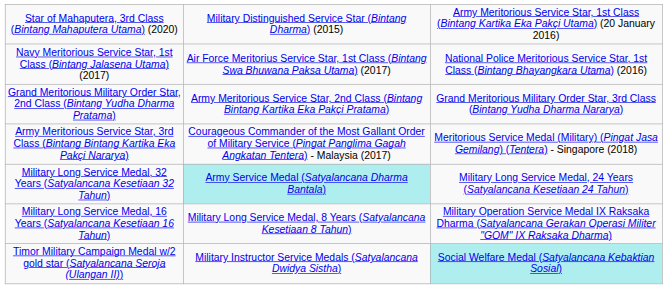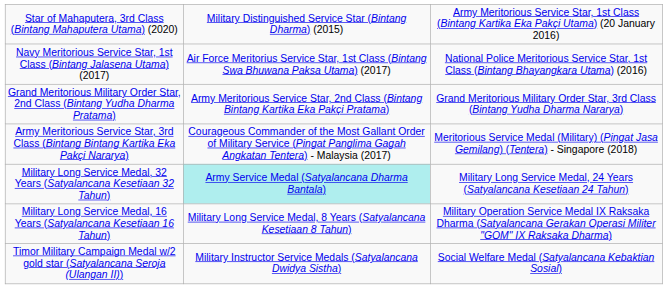(546, 263) paleturquoise background -> (546, 263) no background
